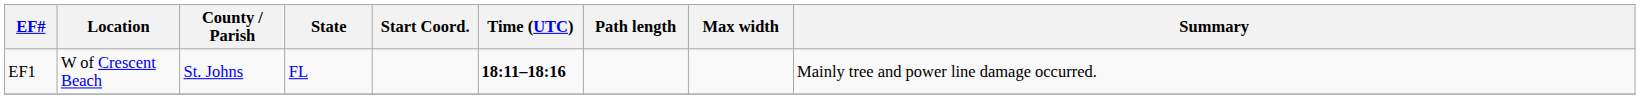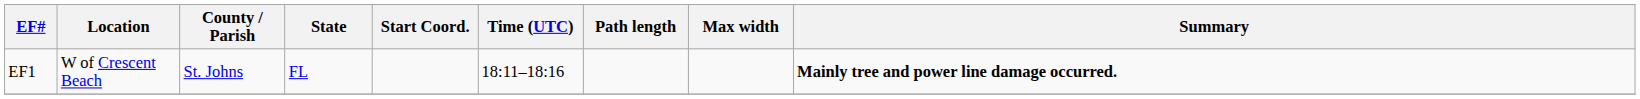(524, 71) bold -> (523, 71) normal
(947, 71) normal -> (957, 71) bold
